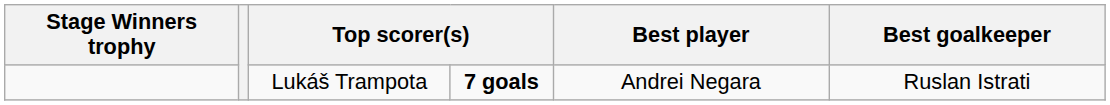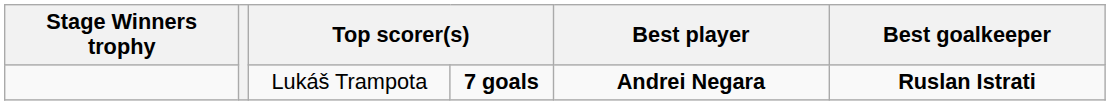(691, 82) normal -> (691, 82) bold
(967, 82) normal -> (967, 82) bold
